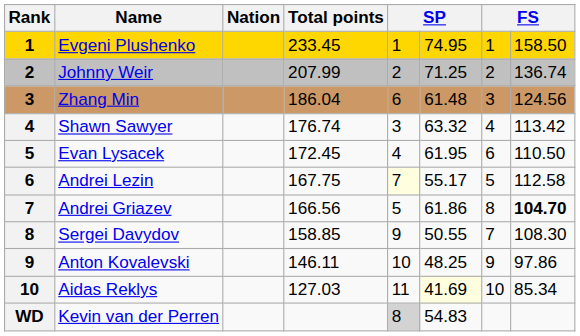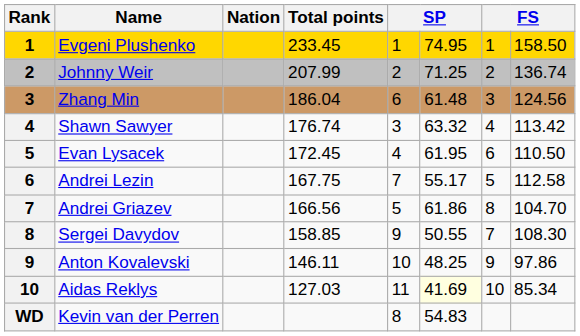(397, 180) lightyellow background -> (397, 180) no background
(540, 208) bold -> (540, 208) normal
(397, 316) lightgrey background -> (397, 316) no background
